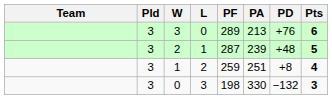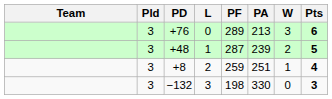columns swapped: (177, 13) <-> (285, 13)
